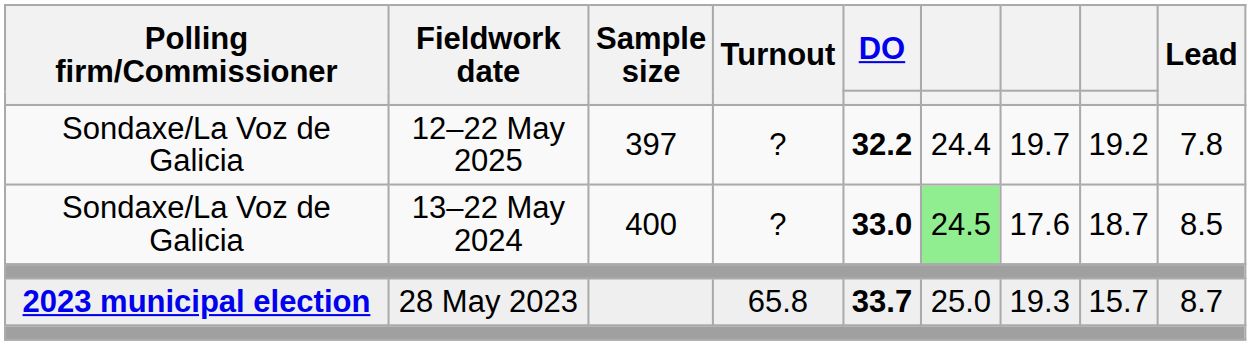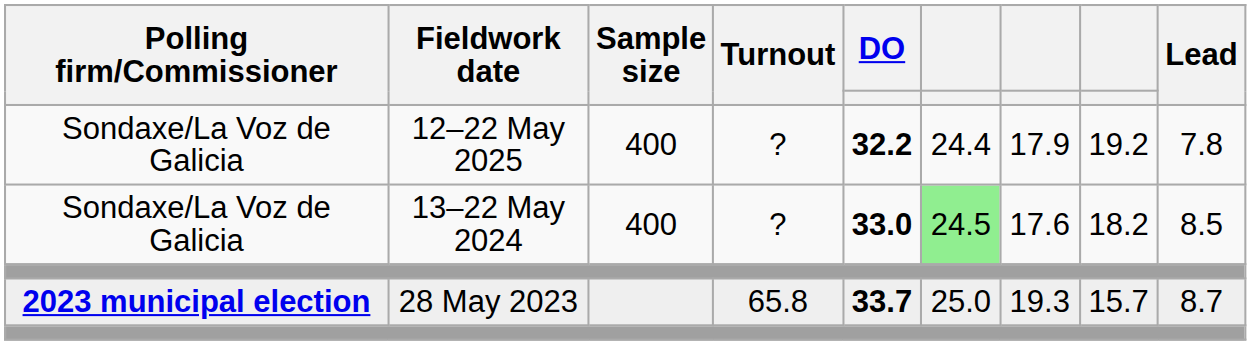(651, 144) 397 -> (651, 144) 400
(1040, 144) 19.7 -> (1040, 144) 17.9
(1119, 224) 18.7 -> (1119, 224) 18.2
